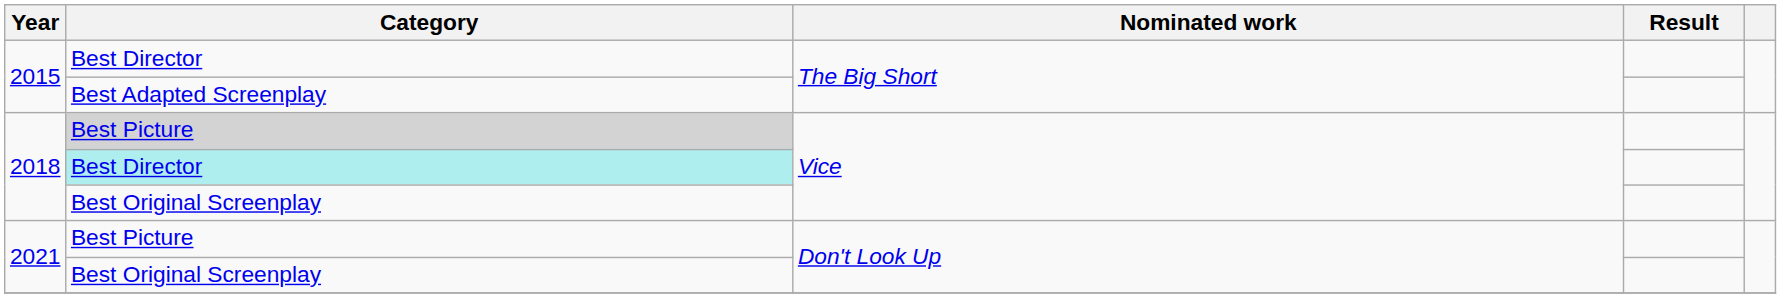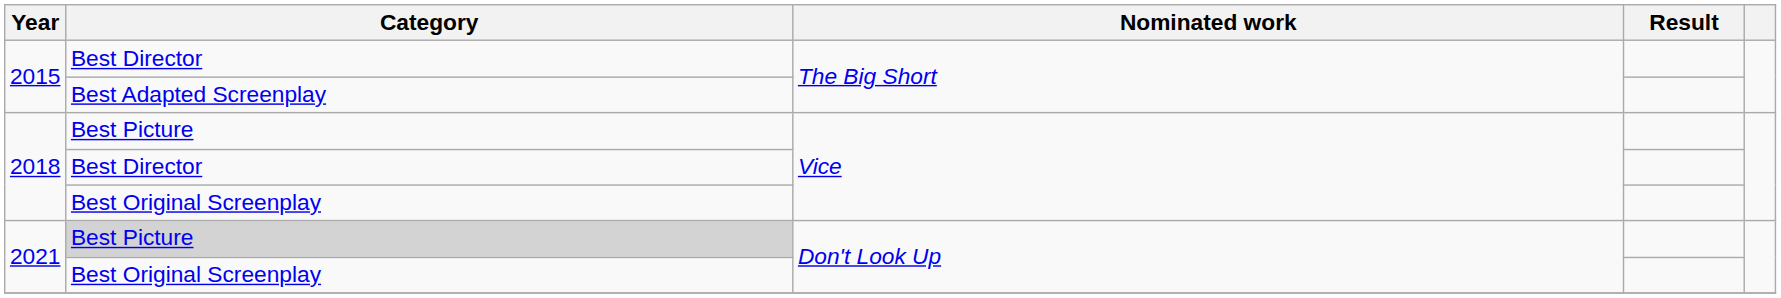(132, 130) lightgrey background -> (132, 130) no background
(137, 166) paleturquoise background -> (137, 166) no background
(132, 238) no background -> (132, 238) lightgrey background
